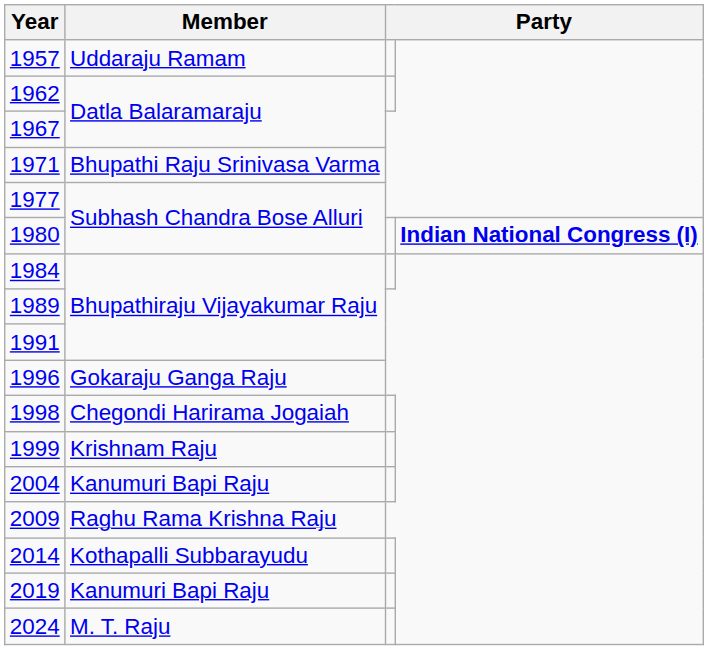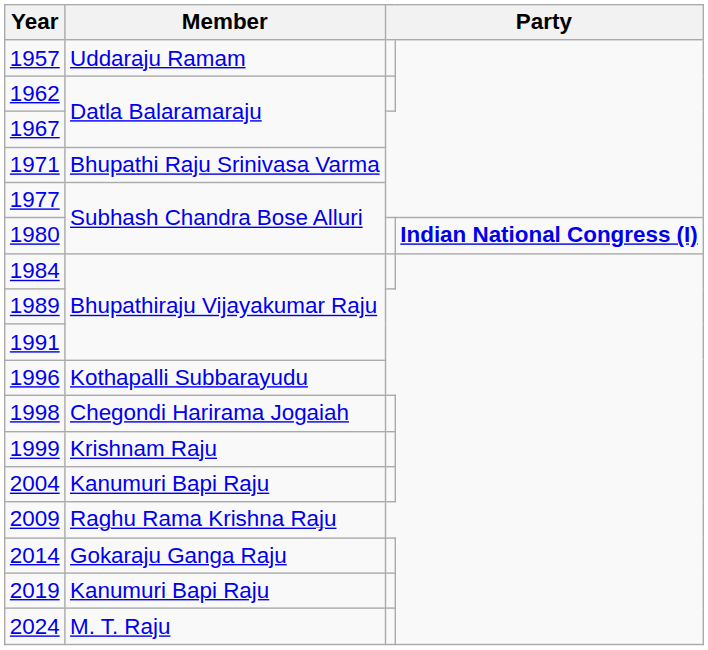(178, 377) Gokaraju Ganga Raju -> (189, 377) Kothapalli Subbarayudu
(189, 555) Kothapalli Subbarayudu -> (178, 555) Gokaraju Ganga Raju
